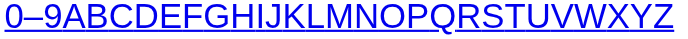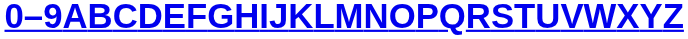(339, 16) normal -> (344, 16) bold
